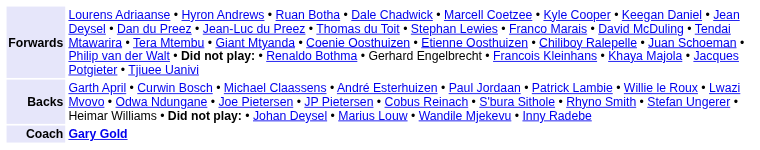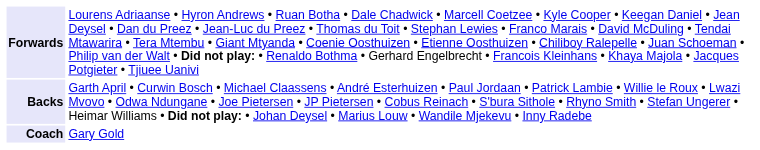(98, 134) bold -> (96, 134) normal
